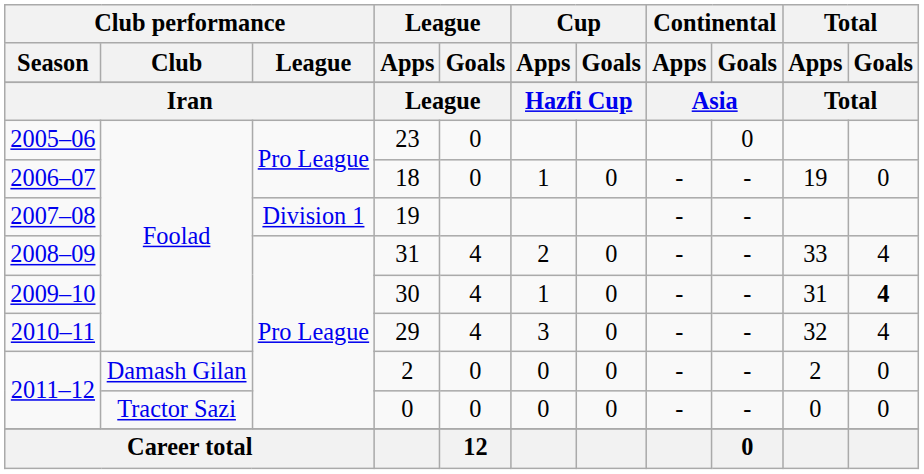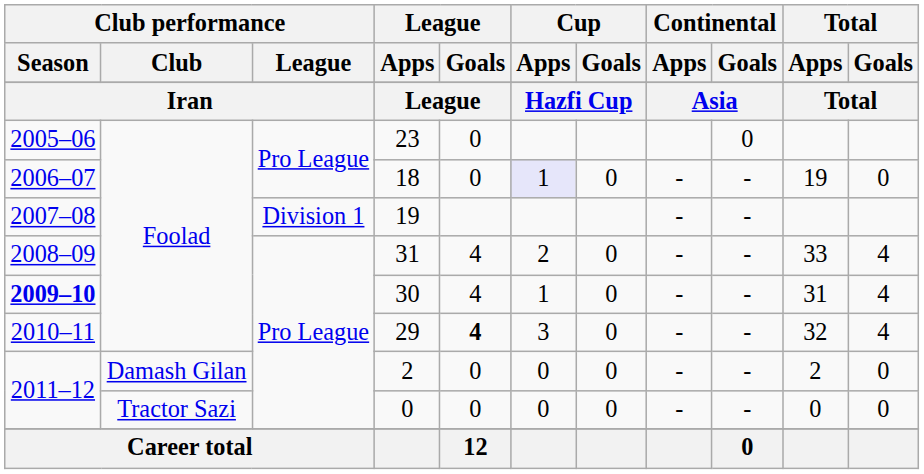(543, 178) no background -> (543, 178) lavender background
(53, 293) normal -> (53, 293) bold
(883, 293) bold -> (883, 293) normal
(475, 332) normal -> (475, 332) bold
